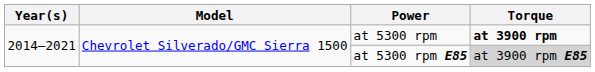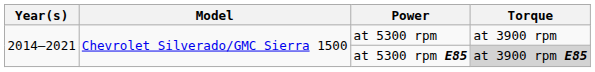(515, 35) bold -> (515, 35) normal
